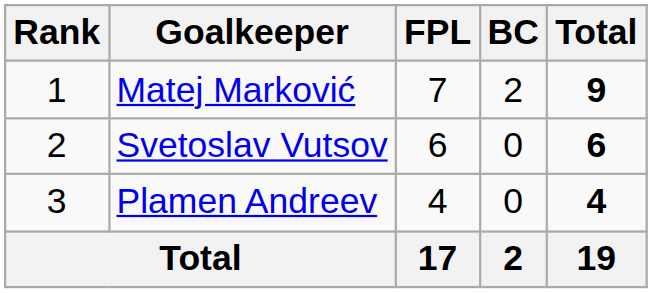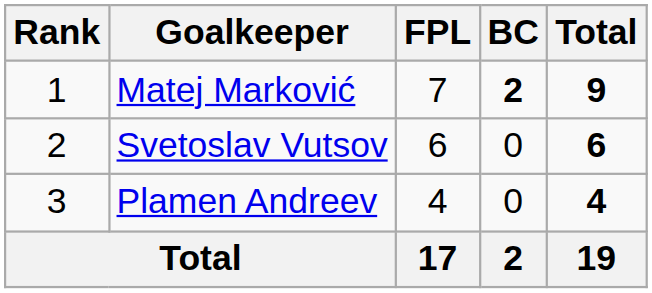(513, 88) normal -> (513, 88) bold
